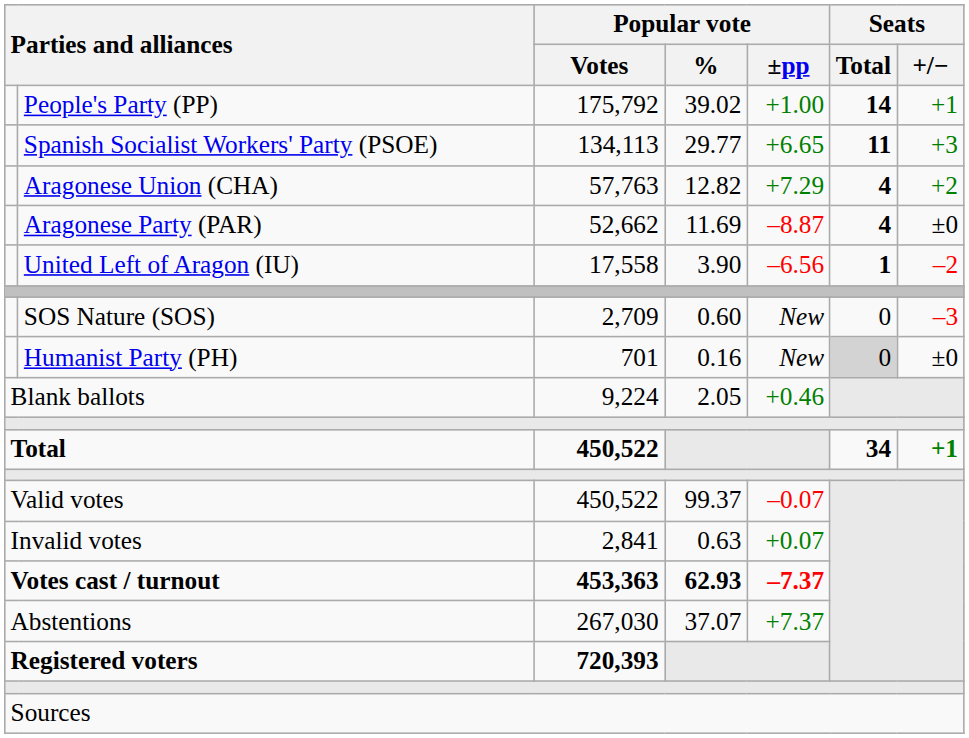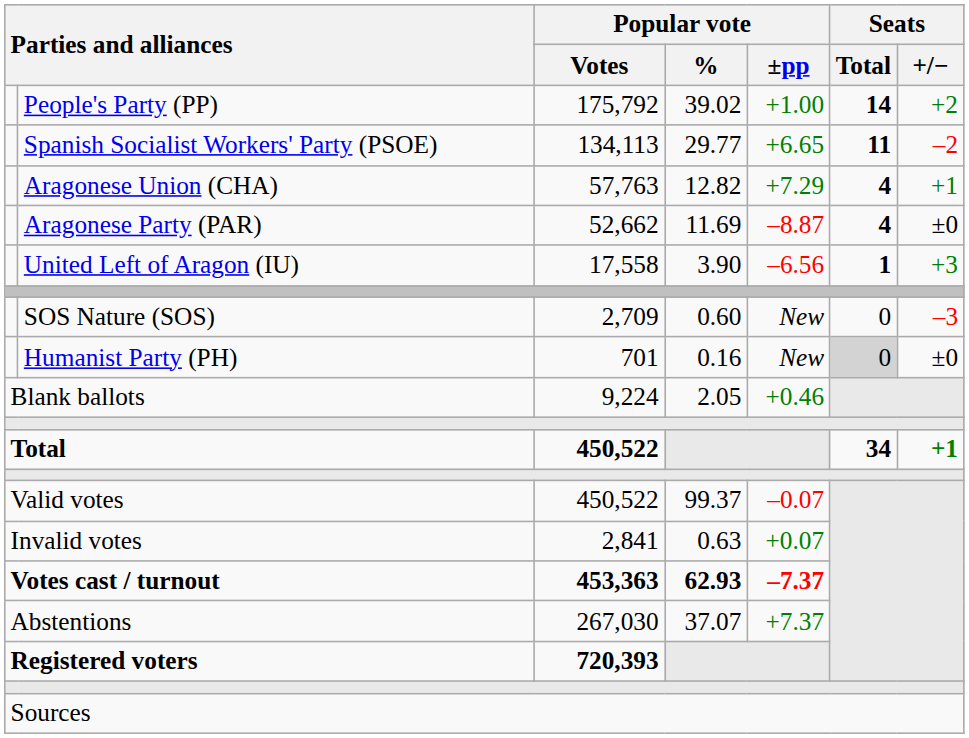(945, 104) +1 -> (945, 104) +2
(945, 144) +3 -> (945, 144) –2
(945, 184) +2 -> (945, 184) +1
(945, 265) –2 -> (945, 265) +3
